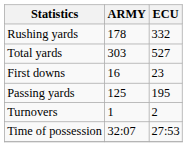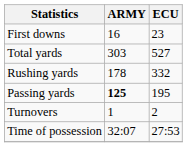rows swapped: (36, 73) <-> (43, 34)
(117, 92) normal -> (117, 92) bold
